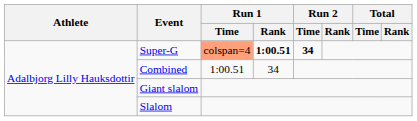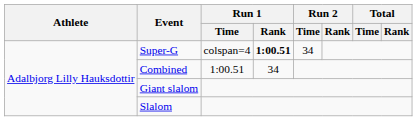(227, 50) lightsalmon background -> (227, 50) no background
(308, 50) bold -> (308, 50) normal
